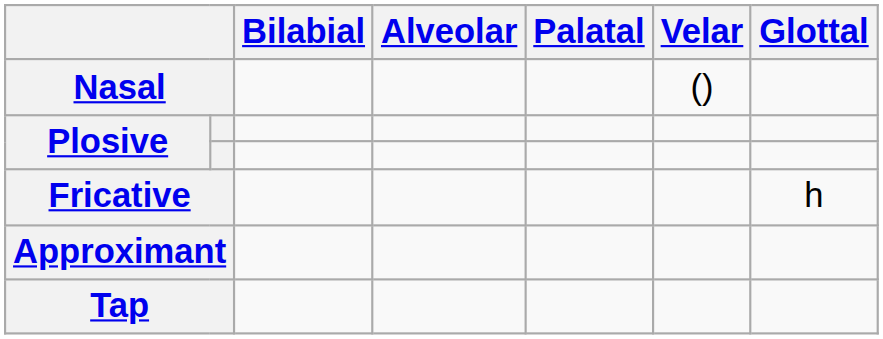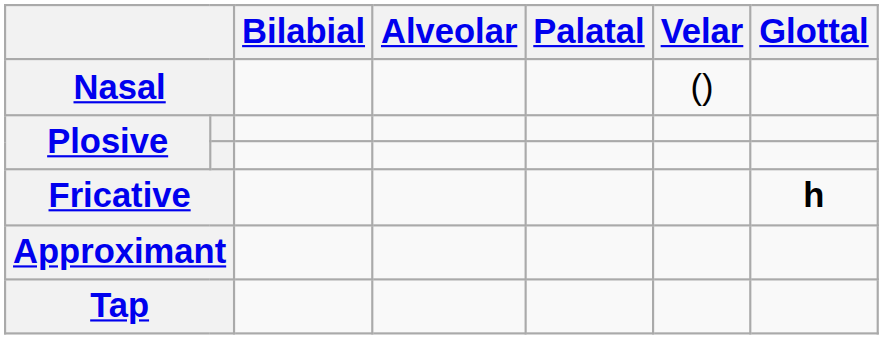(814, 196) normal -> (814, 196) bold
